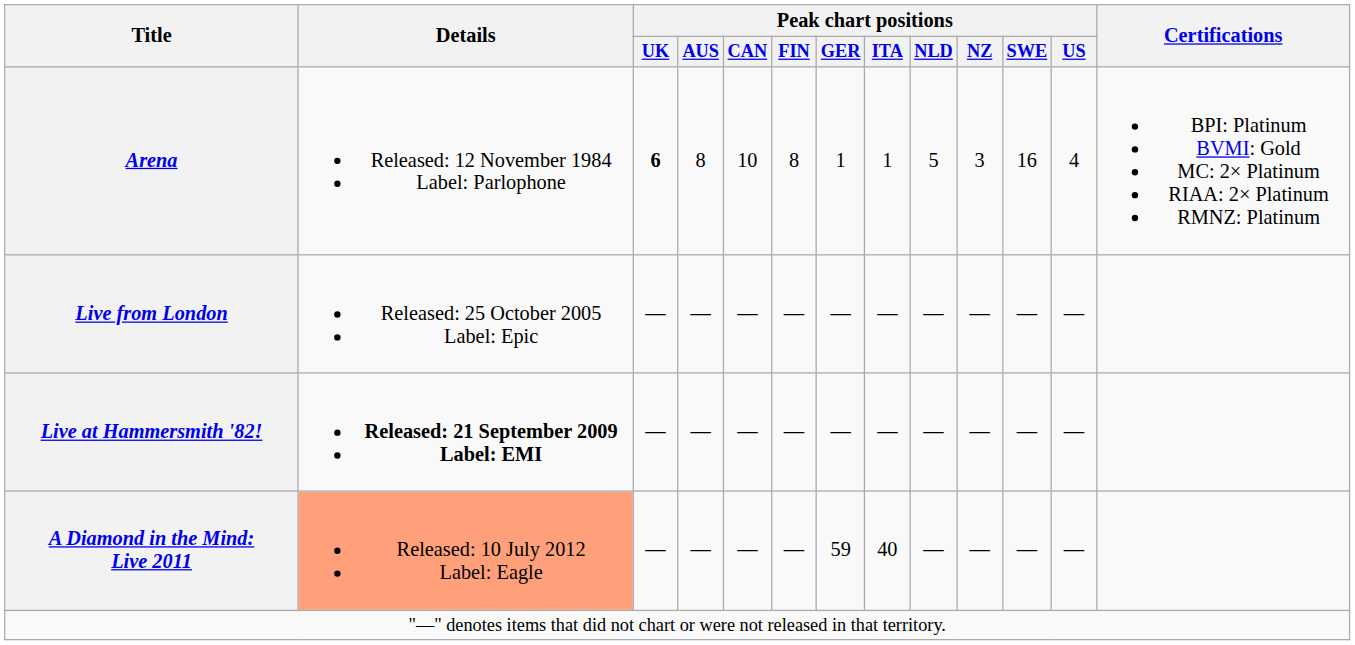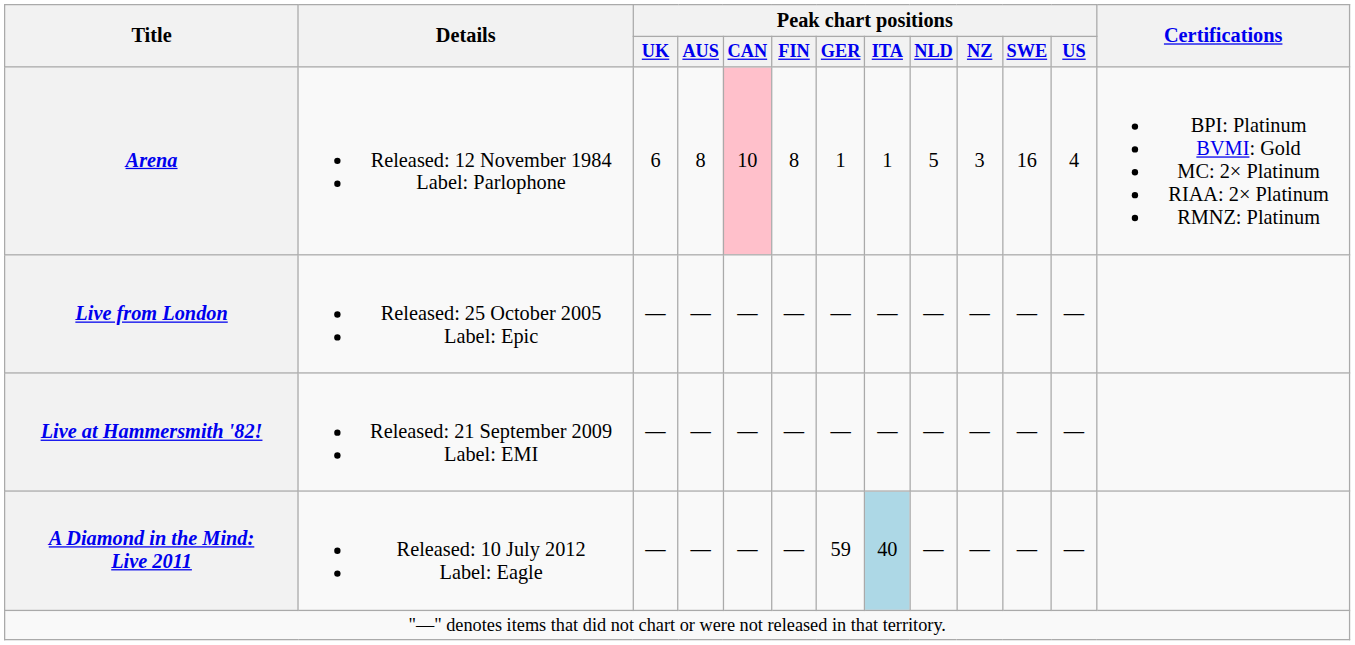(656, 160) bold -> (656, 160) normal
(747, 160) no background -> (747, 160) pink background
(466, 443) bold -> (466, 443) normal
(466, 562) lightsalmon background -> (466, 562) no background
(887, 550) no background -> (887, 550) lightblue background
